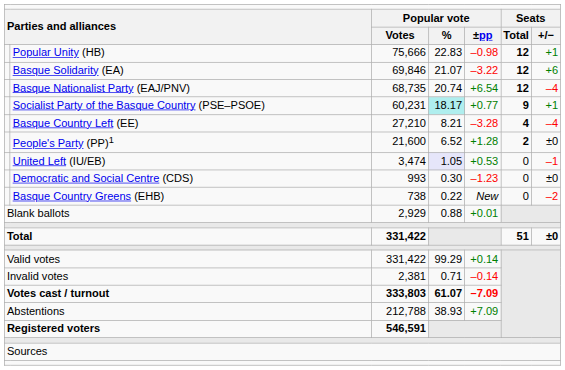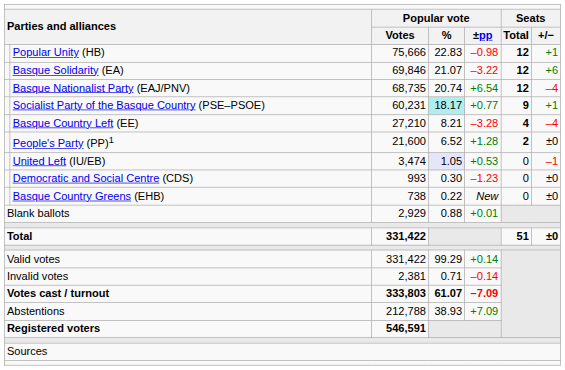(552, 196) –2 -> (552, 196) ±0
